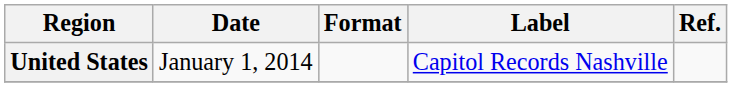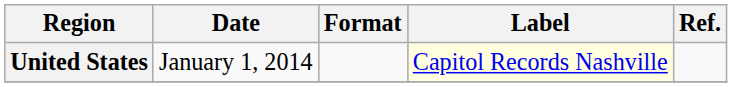(540, 61) no background -> (540, 61) lightyellow background
